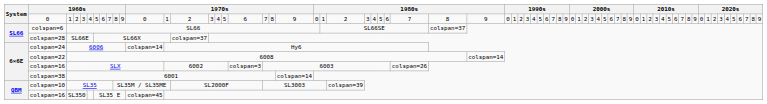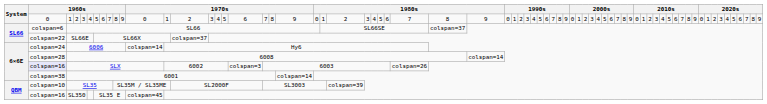(47, 37) colspan=28 -> (47, 37) colspan=22
(47, 56) colspan=22 -> (47, 56) colspan=28
(47, 66) no background -> (47, 66) lavender background
